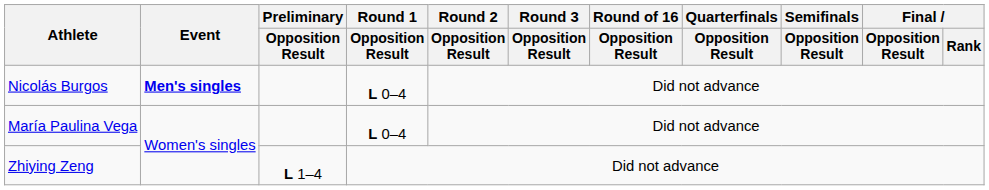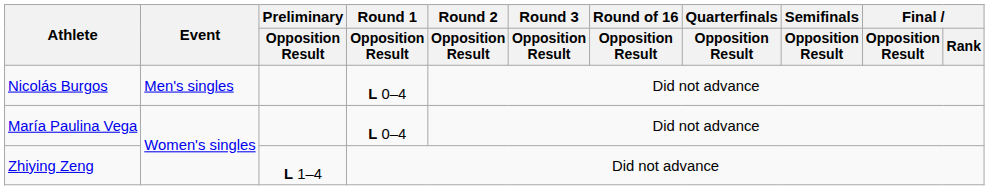(193, 86) bold -> (189, 86) normal
